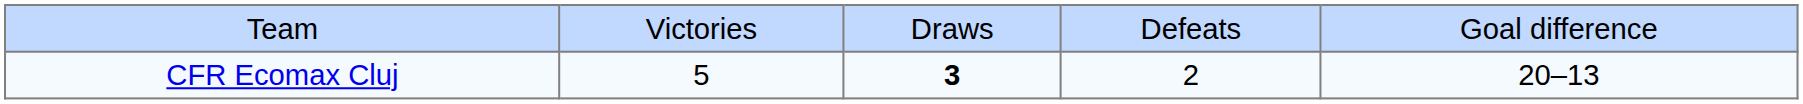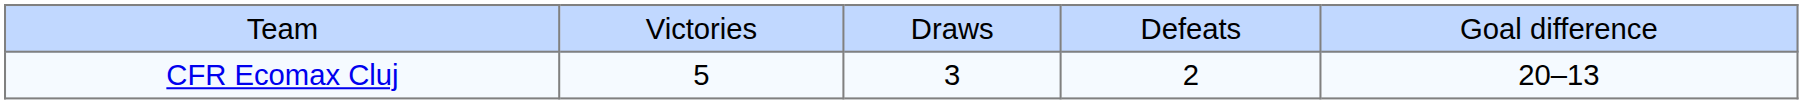(952, 75) bold -> (952, 75) normal
